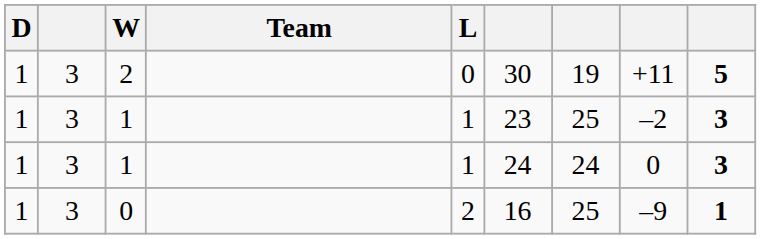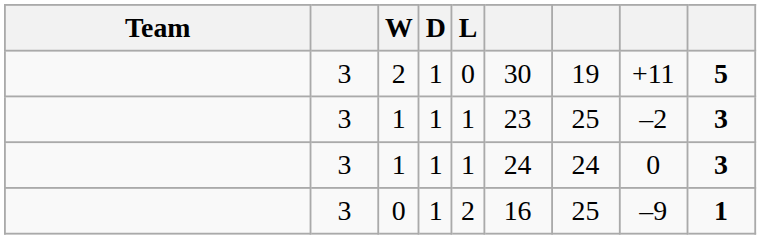columns swapped: (299, 27) <-> (21, 27)
